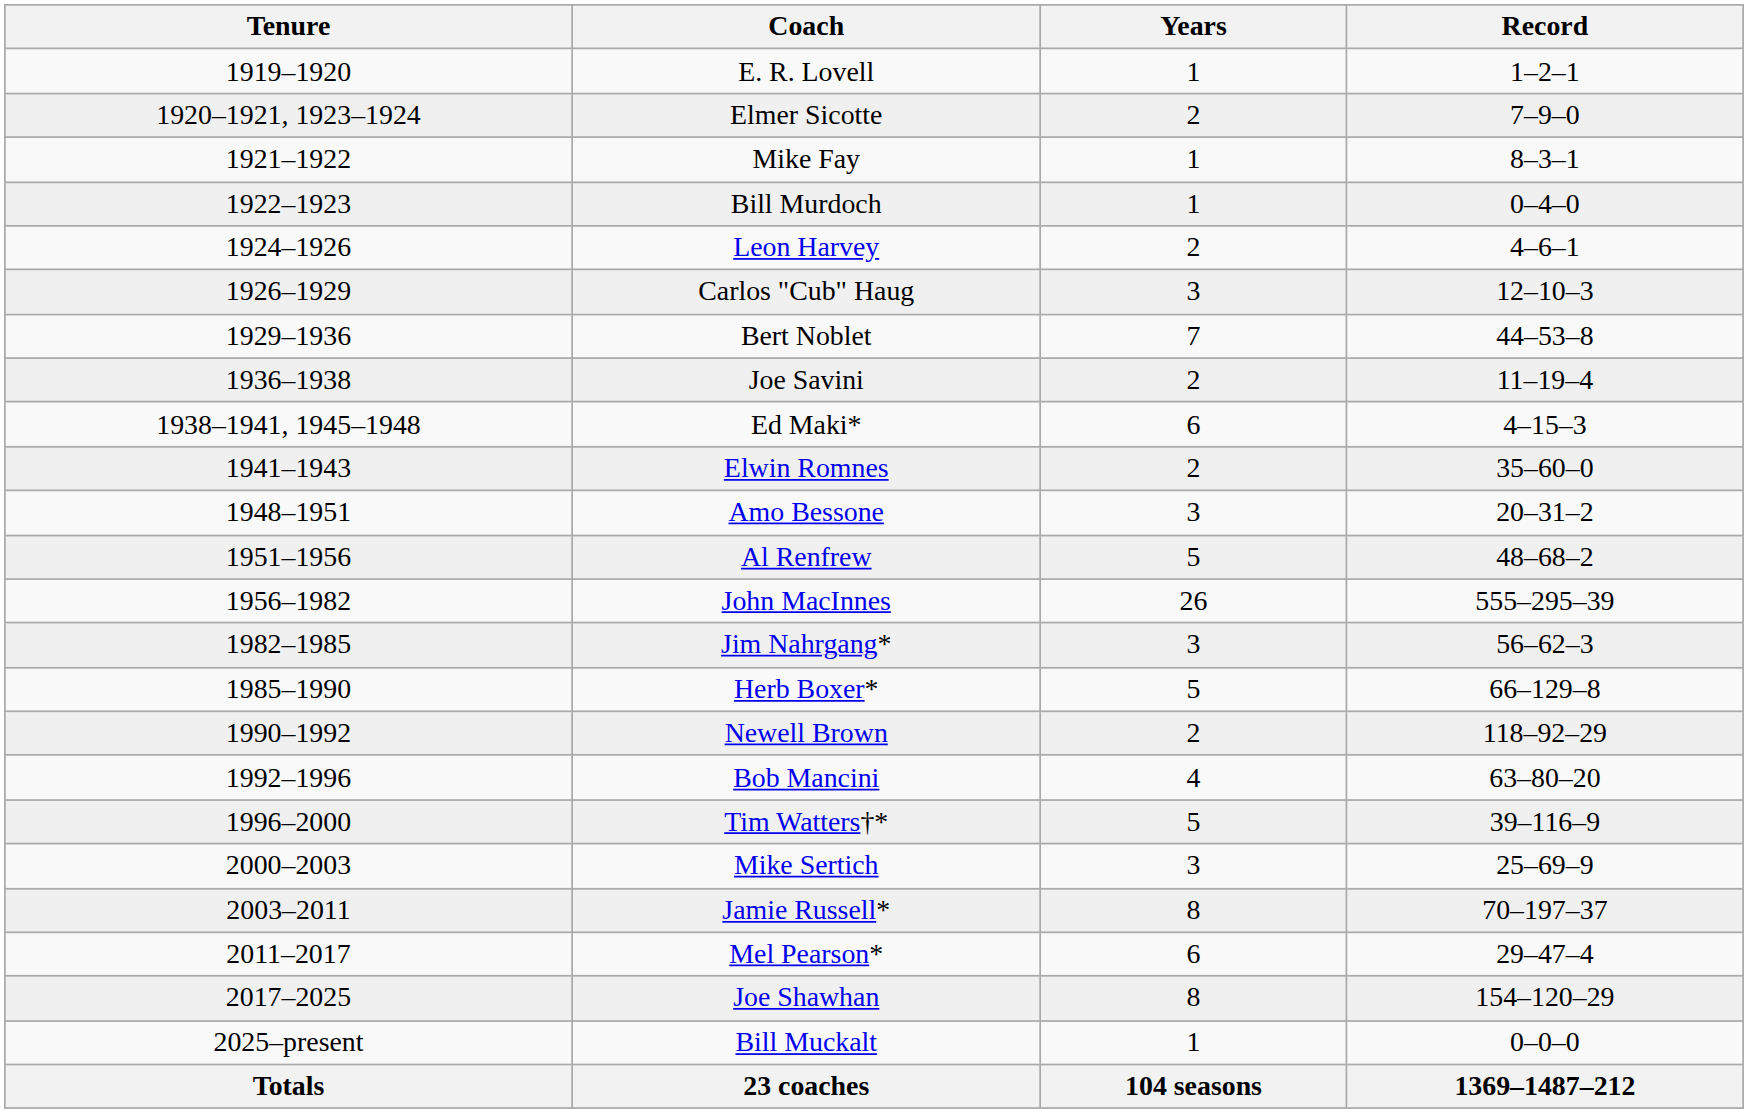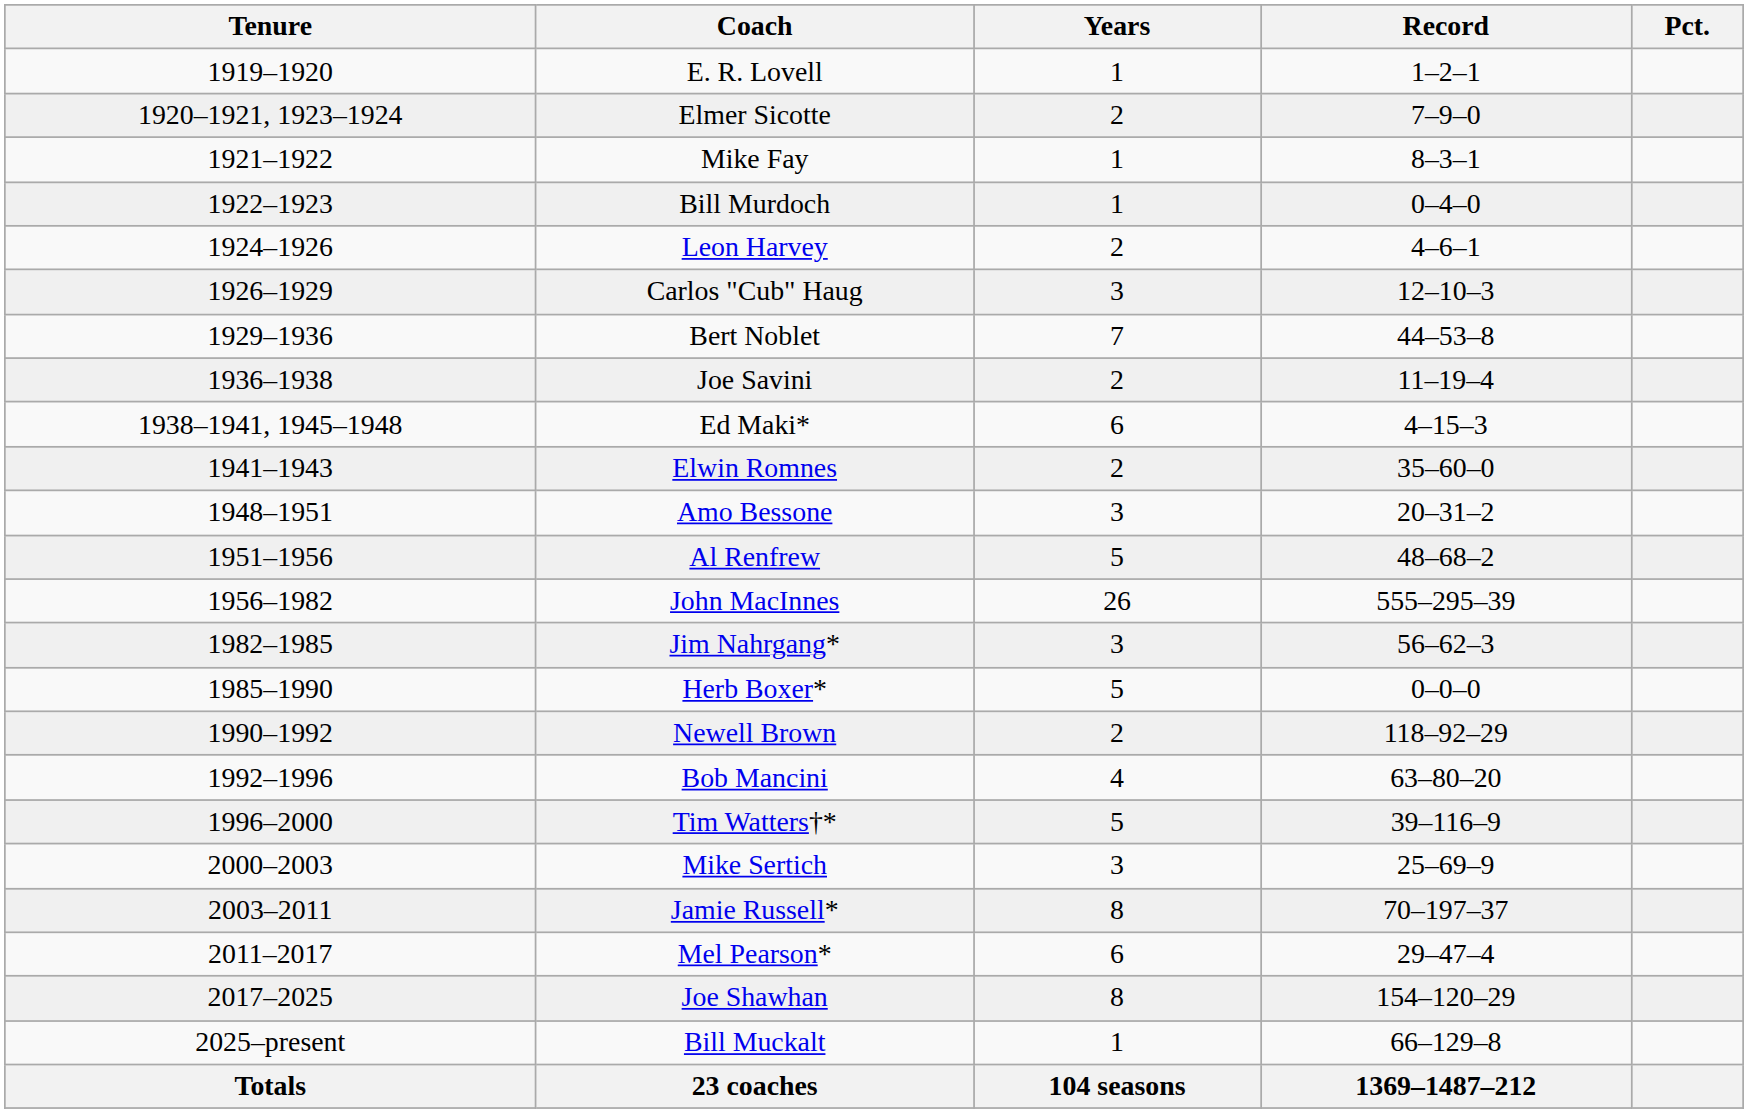+ column: (1687, 26)
(1545, 688) 66–129–8 -> (1446, 688) 0–0–0
(1545, 1042) 0–0–0 -> (1446, 1042) 66–129–8
